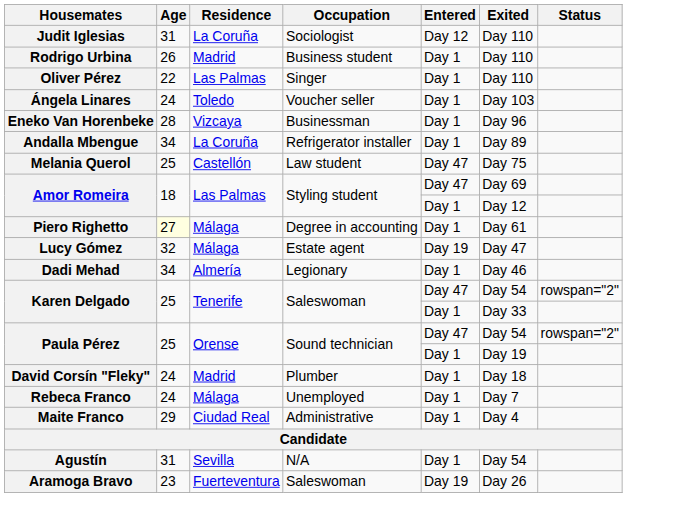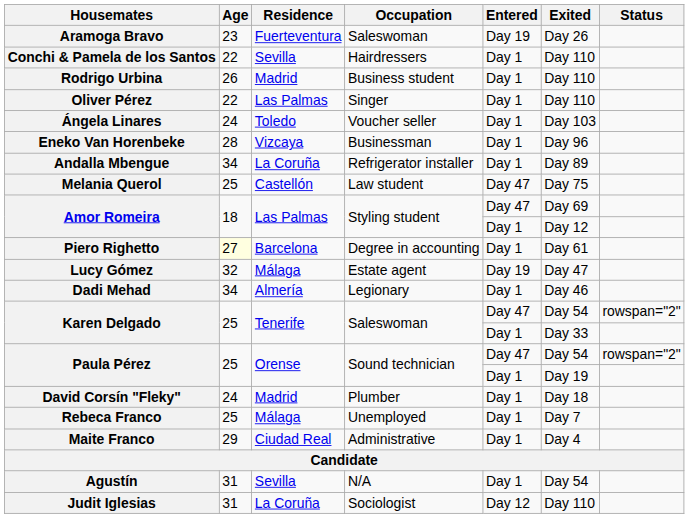rows swapped: (81, 36) <-> (81, 482)
+ row: (112, 57)
(216, 227) Málaga -> (286, 248) Barcelona
(168, 397) 24 -> (230, 418) 25
